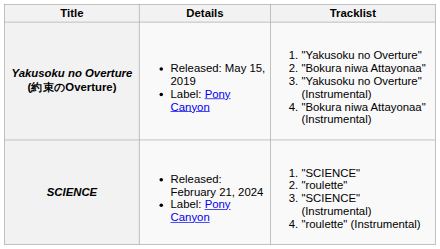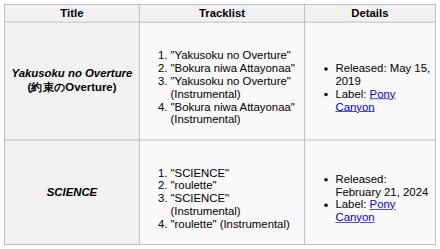columns swapped: (205, 13) <-> (353, 13)
